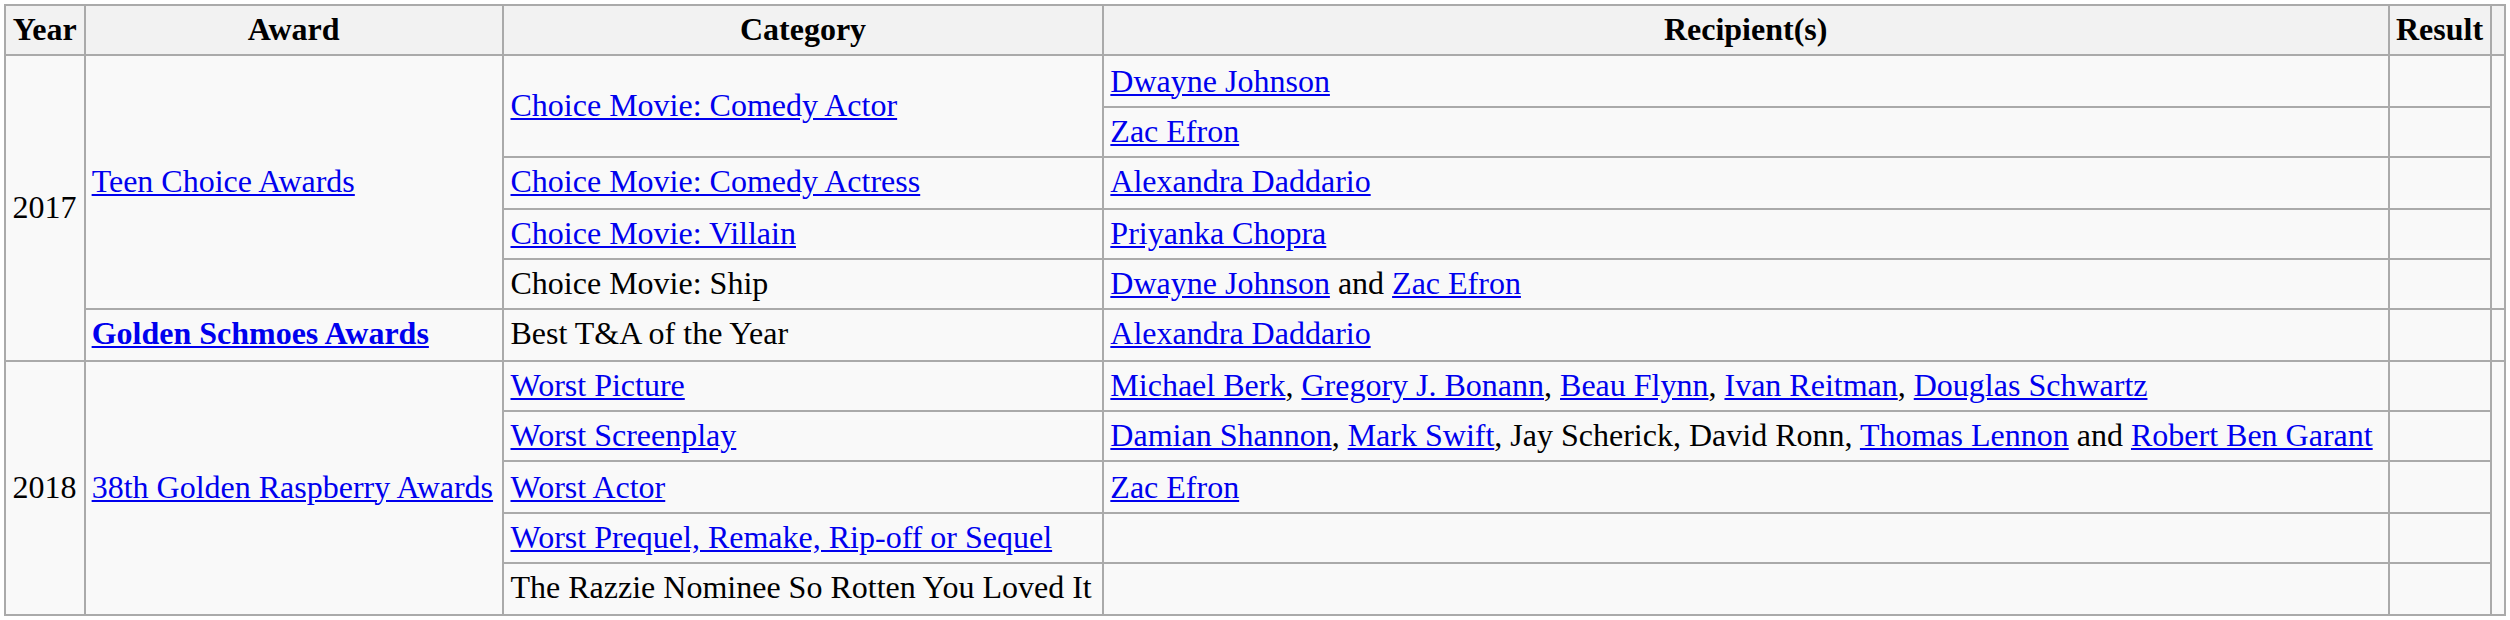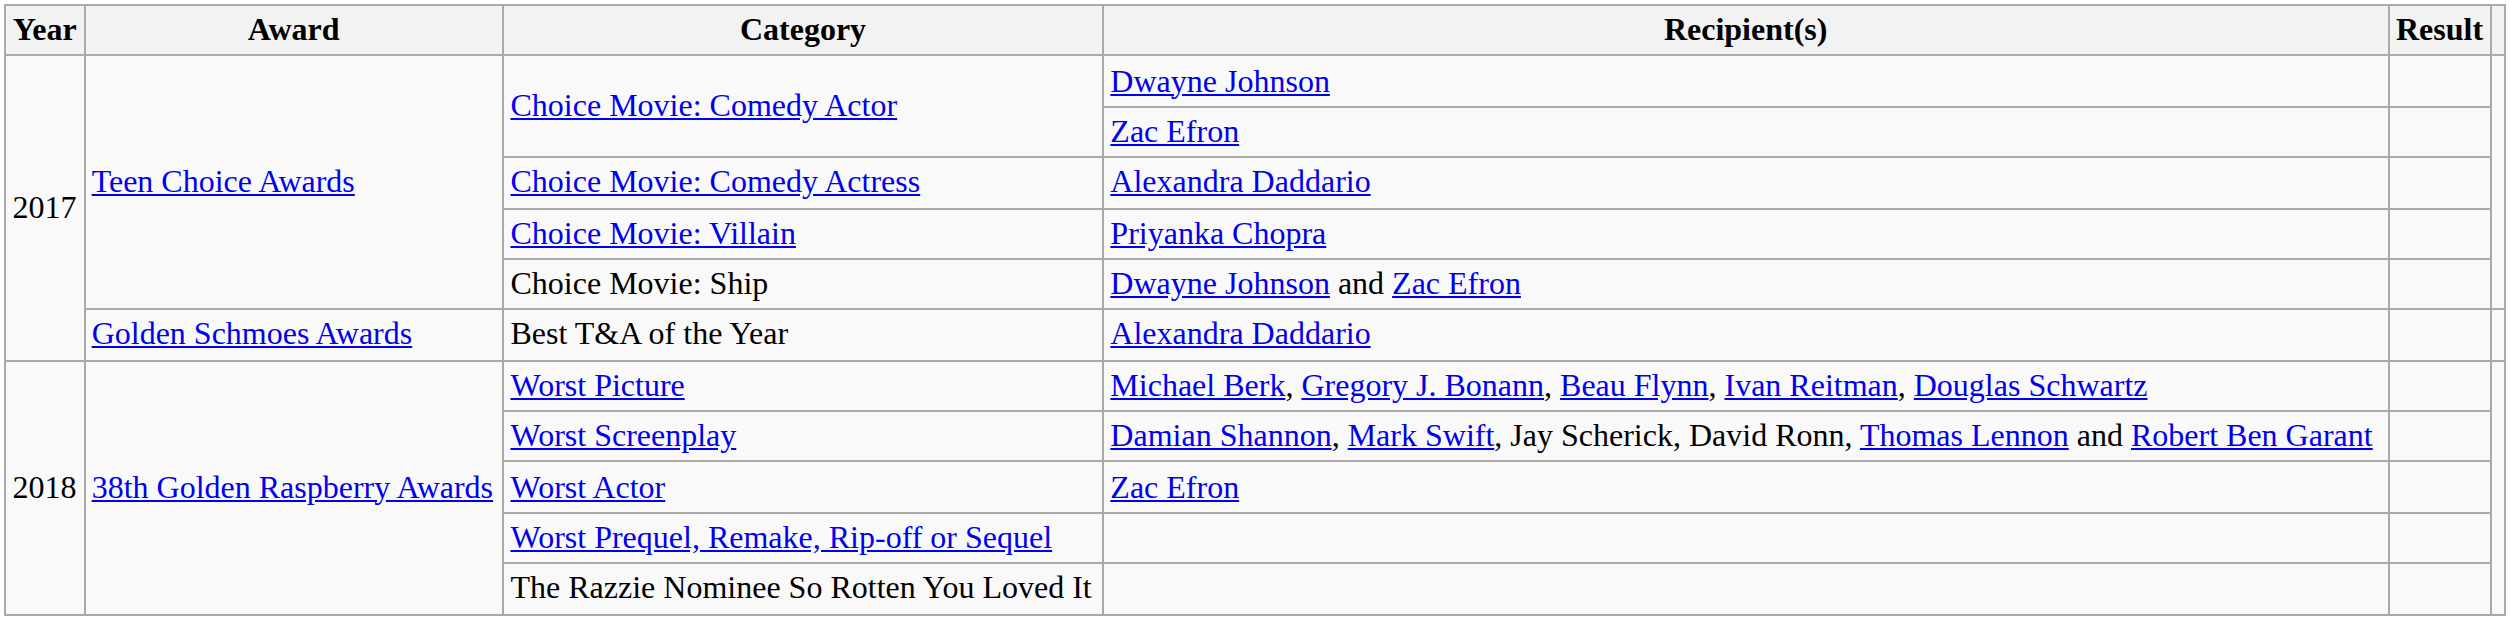(260, 334) bold -> (252, 334) normal
